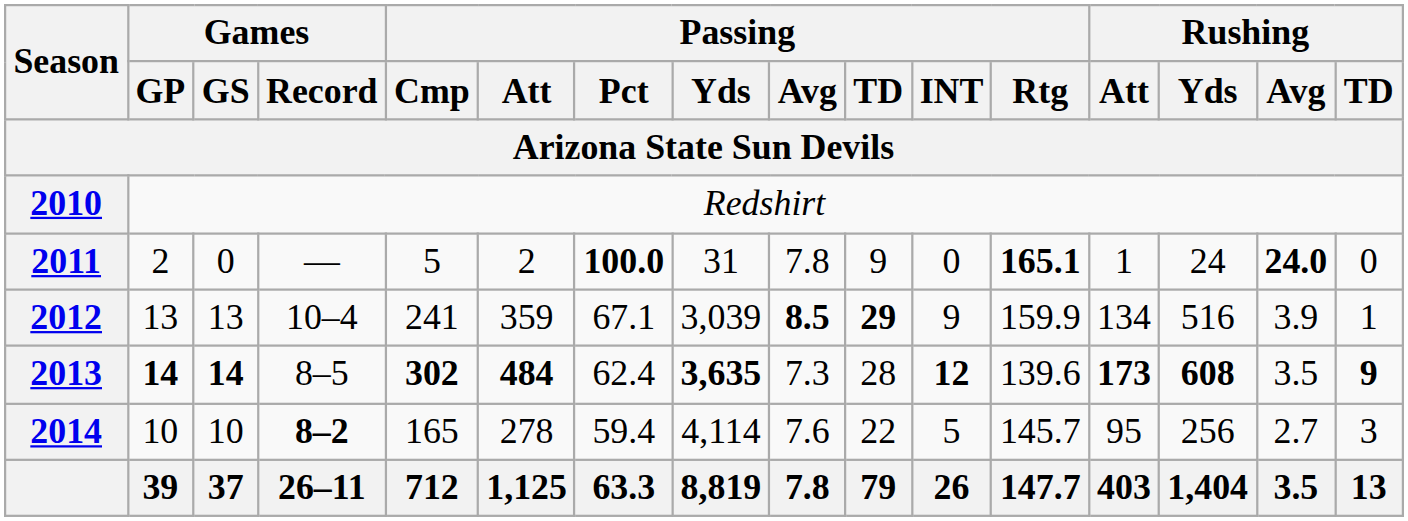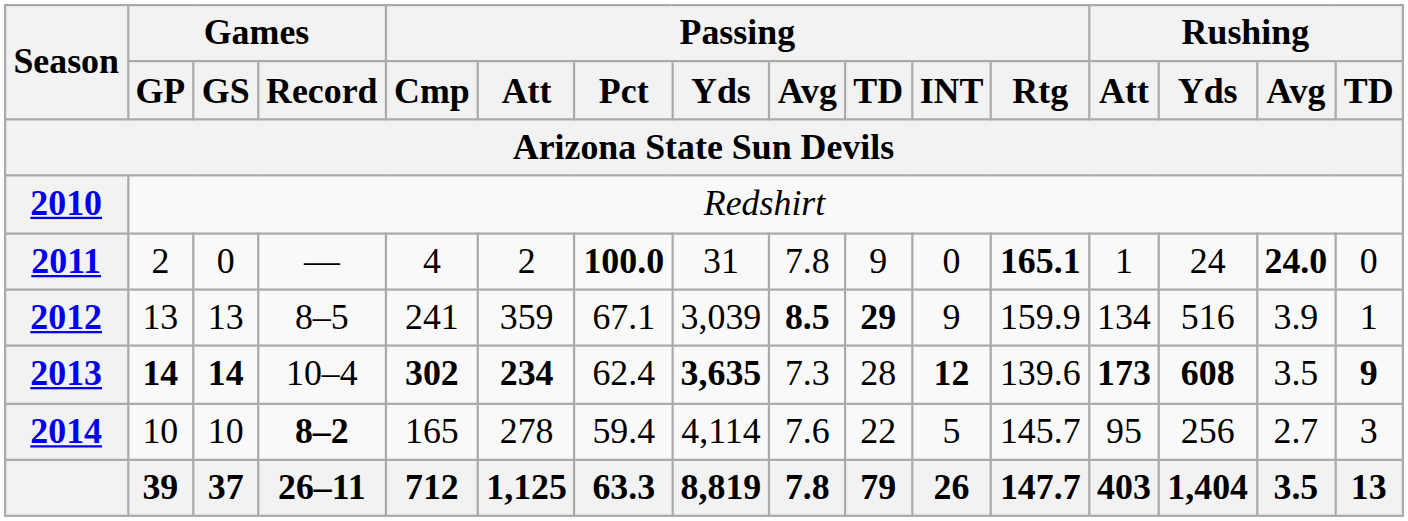(432, 260) 5 -> (432, 260) 4
(322, 317) 10–4 -> (322, 317) 8–5
(322, 373) 8–5 -> (322, 373) 10–4
(527, 373) 484 -> (527, 373) 234
